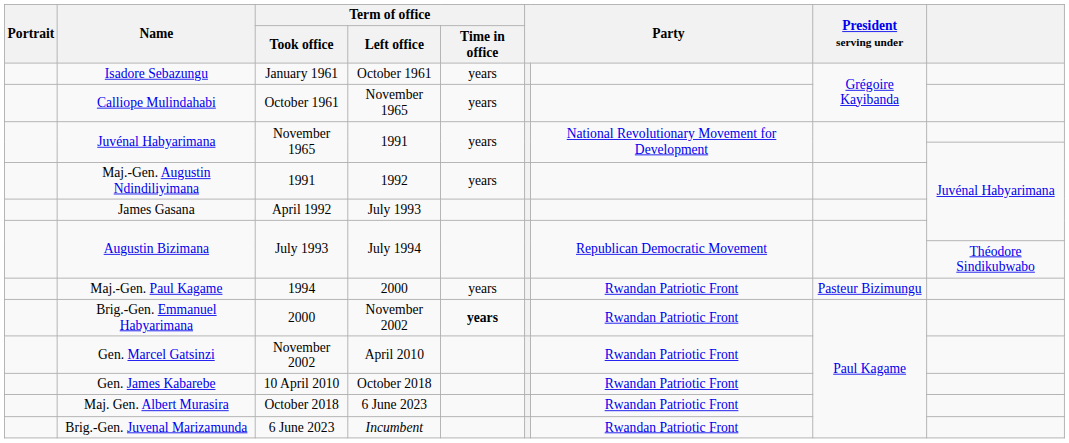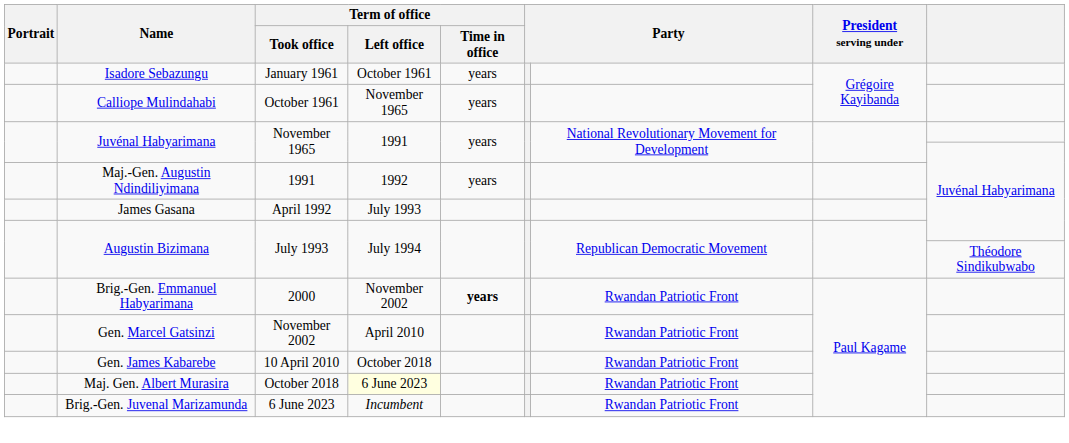- row: (156, 288)
(394, 405) no background -> (394, 383) lightyellow background
